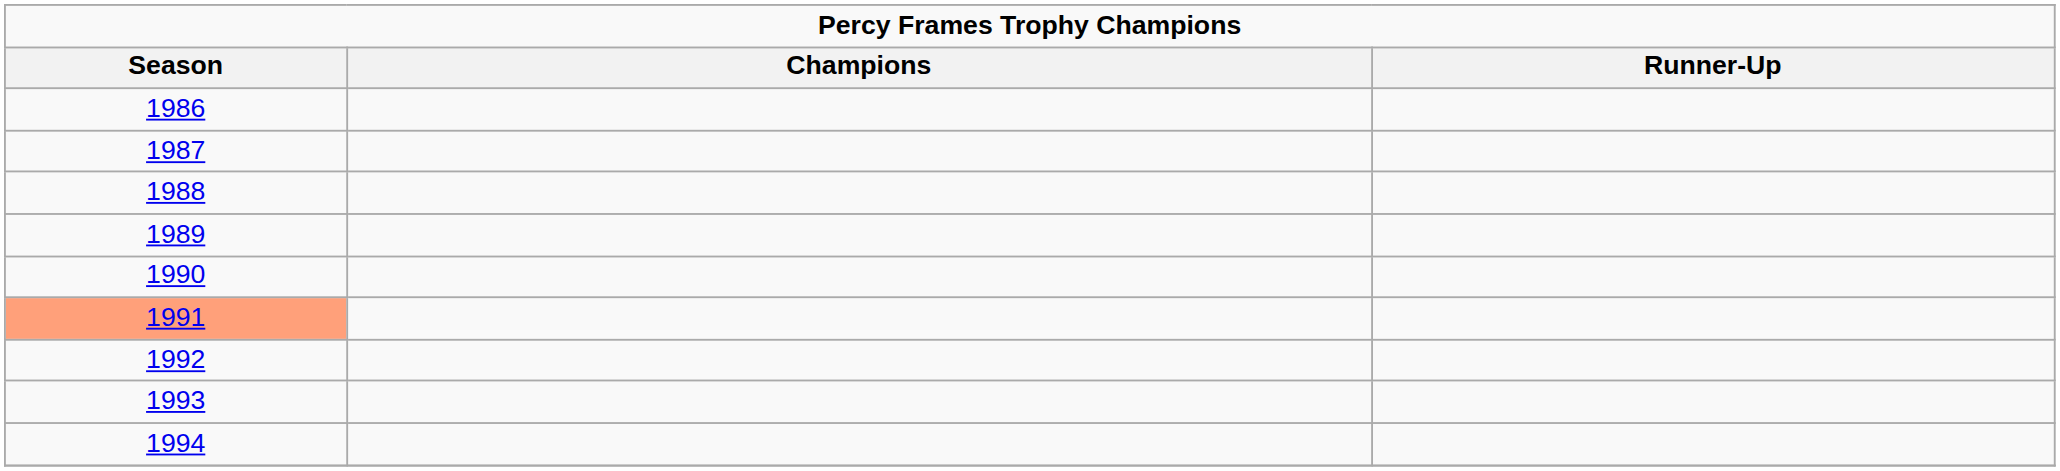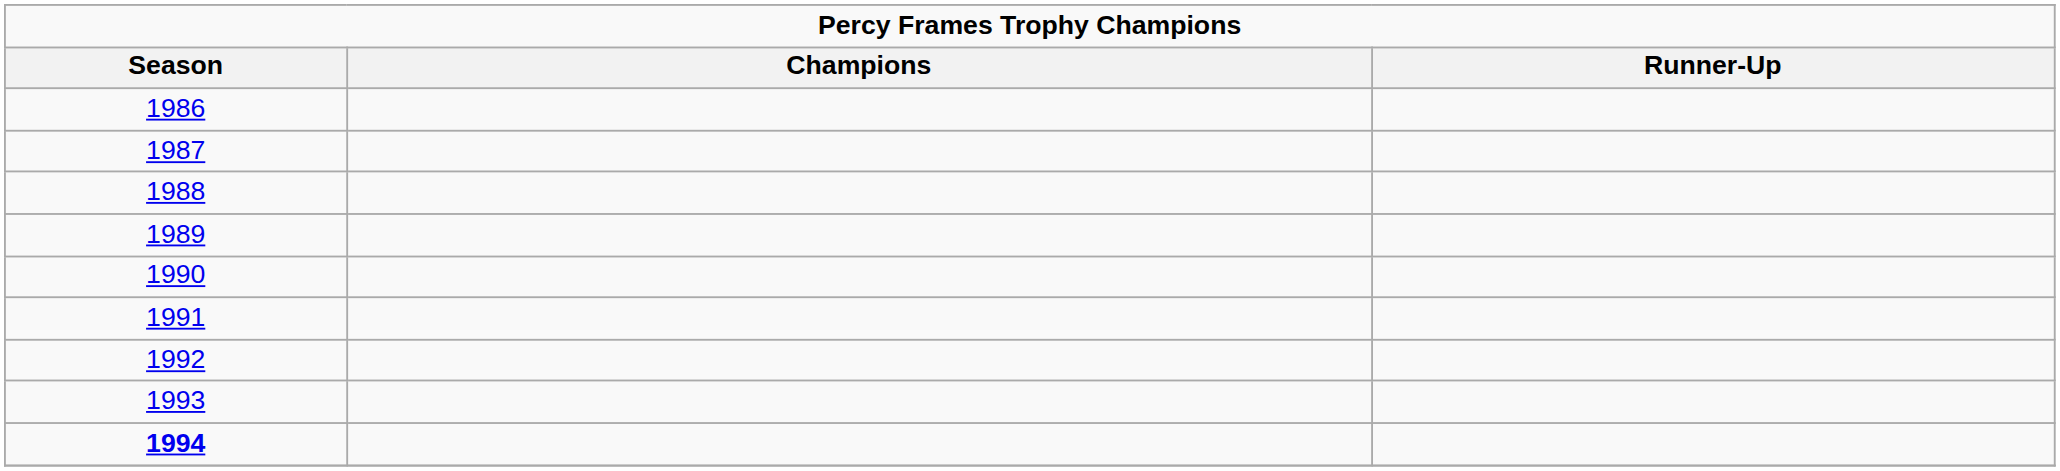(176, 317) lightsalmon background -> (176, 317) no background
(176, 442) normal -> (176, 442) bold
